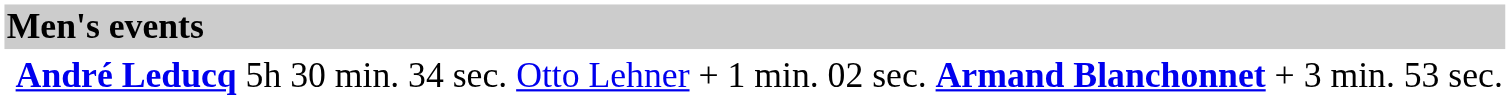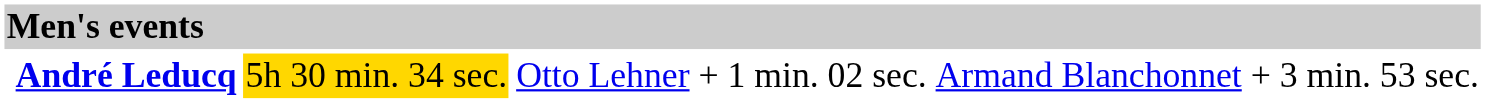(376, 75) no background -> (376, 75) gold background
(1101, 75) bold -> (1089, 75) normal
